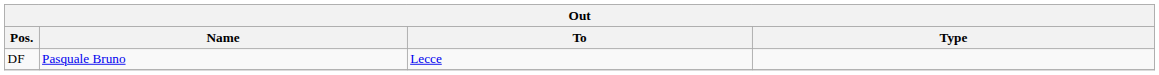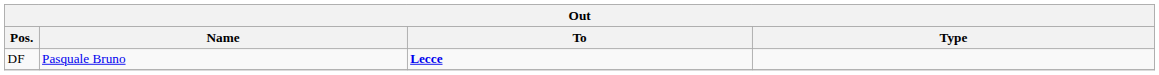(426, 59) normal -> (426, 59) bold
